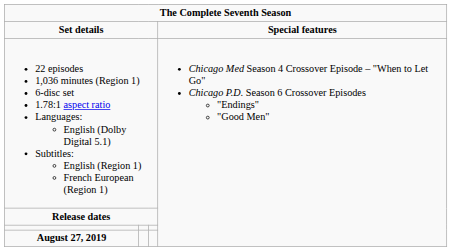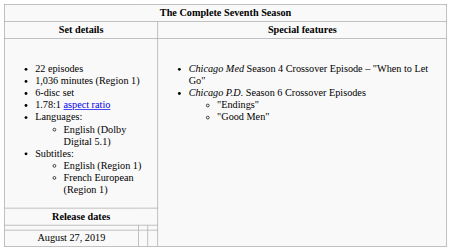(72, 238) bold -> (71, 238) normal
